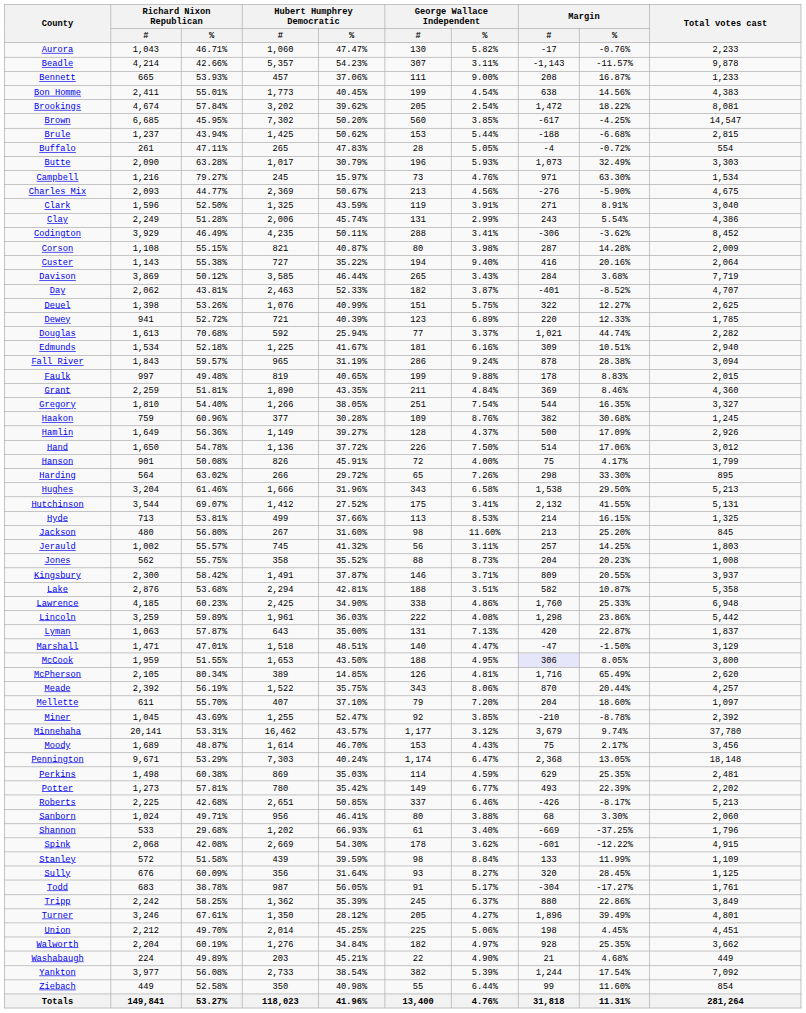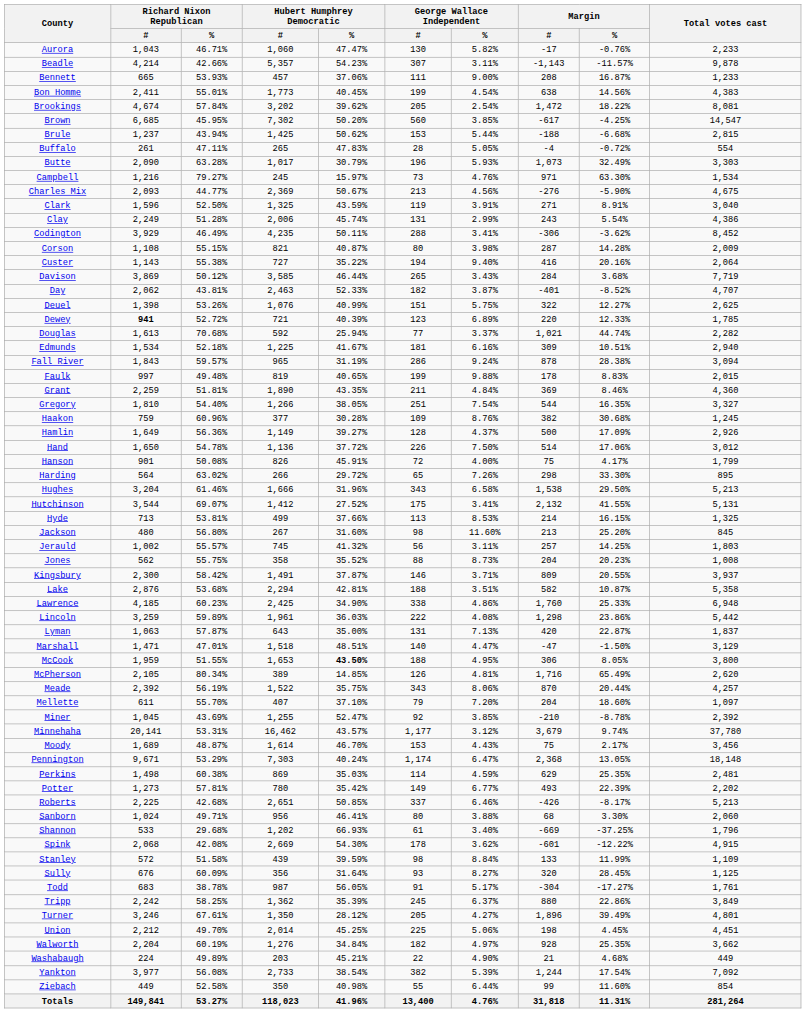(146, 320) normal -> (146, 320) bold
(352, 660) normal -> (352, 660) bold
(549, 660) lavender background -> (549, 660) no background
